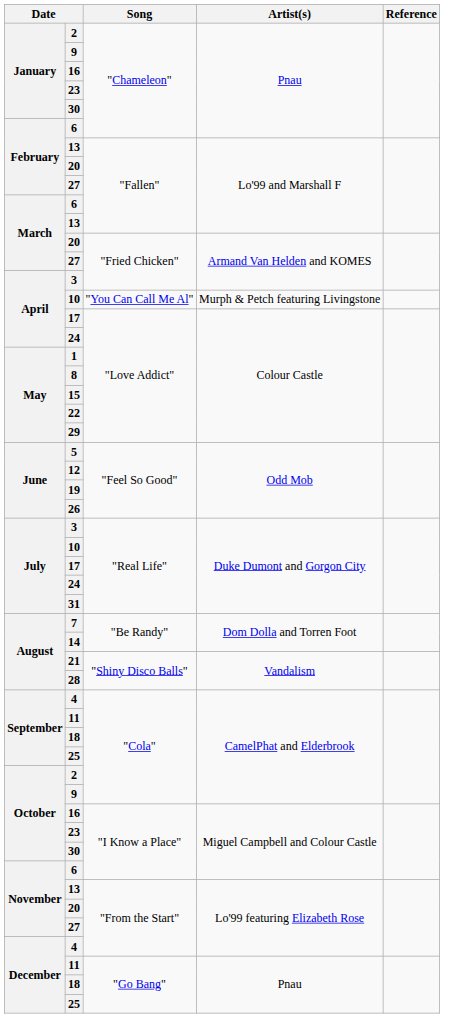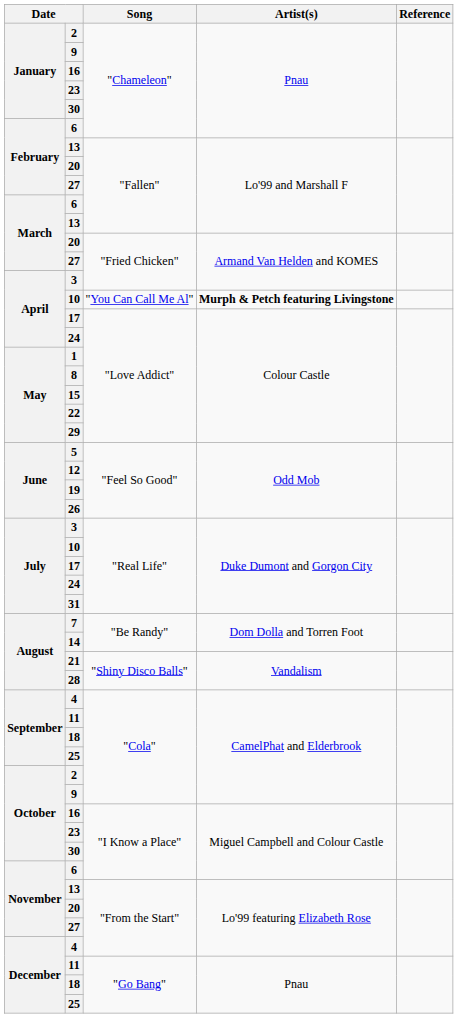(290, 299) normal -> (296, 299) bold
